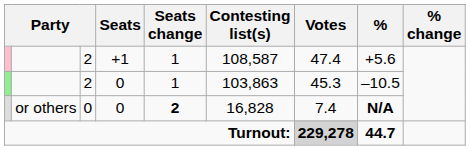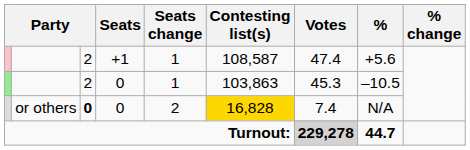(88, 108) normal -> (88, 108) bold
(175, 108) bold -> (175, 108) normal
(250, 108) no background -> (250, 108) gold background
(380, 108) bold -> (380, 108) normal
